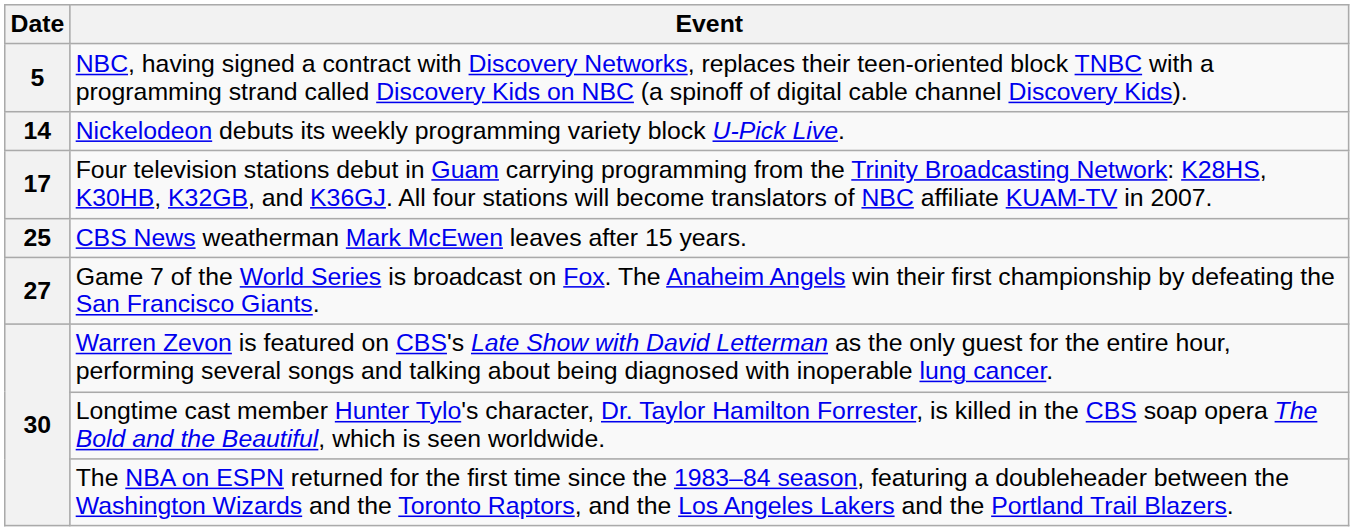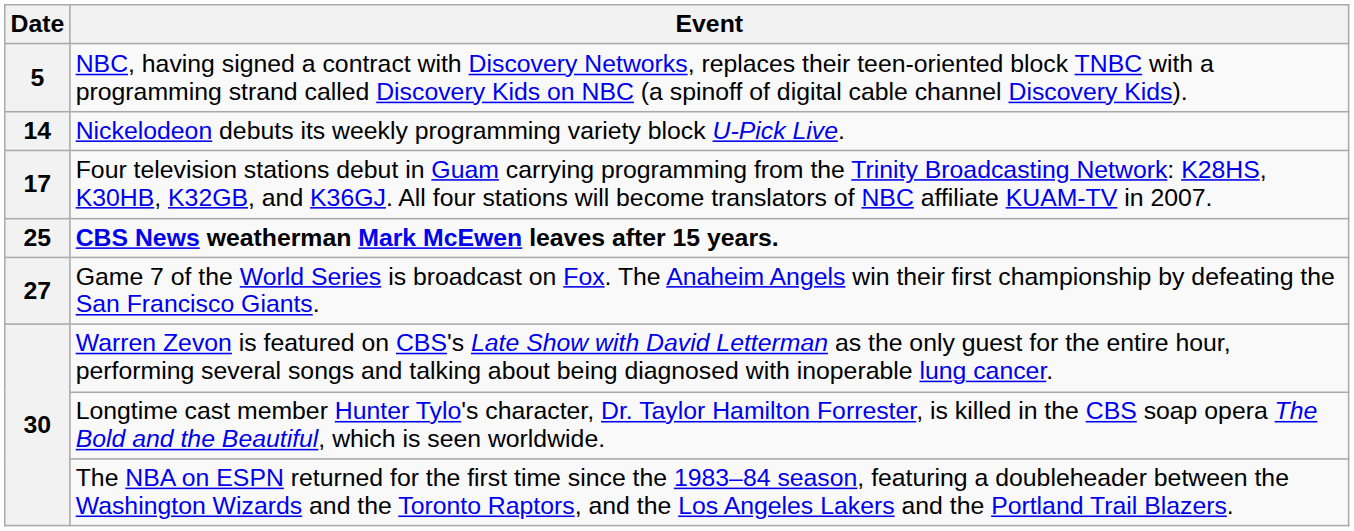(411, 237) normal -> (427, 237) bold
